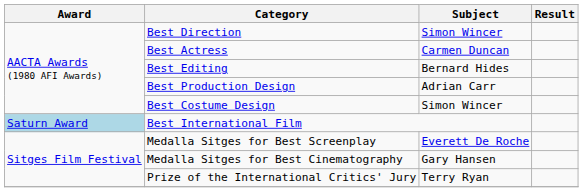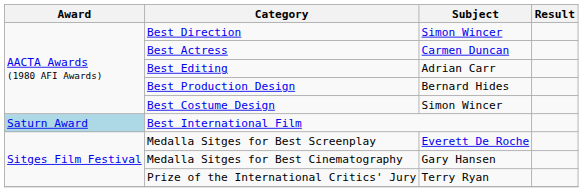(465, 68) Bernard Hides -> (459, 68) Adrian Carr
(459, 86) Adrian Carr -> (465, 86) Bernard Hides
